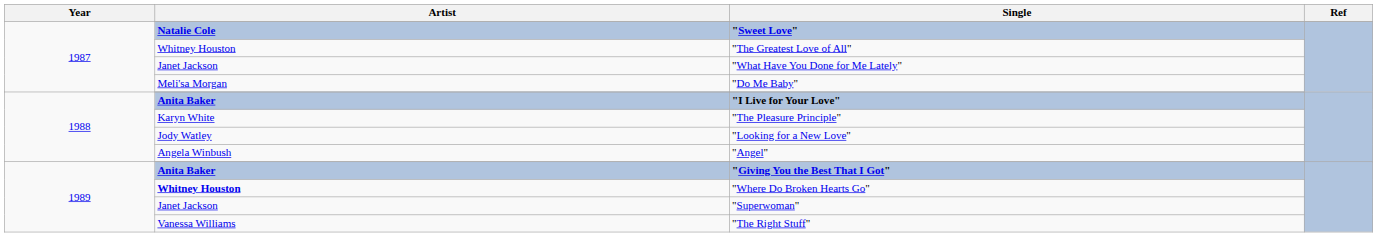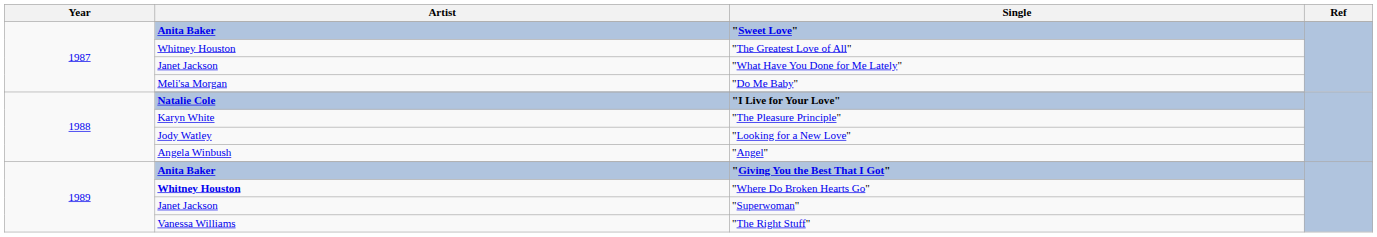(186, 30) Natalie Cole -> (186, 30) Anita Baker
(186, 100) Anita Baker -> (186, 100) Natalie Cole
